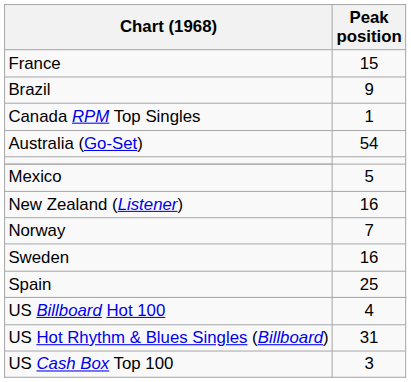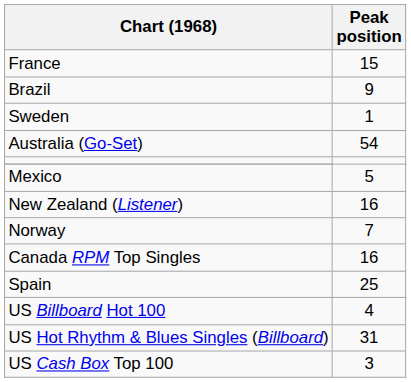(104, 116) Canada RPM Top Singles -> (39, 116) Sweden
(39, 257) Sweden -> (104, 257) Canada RPM Top Singles
